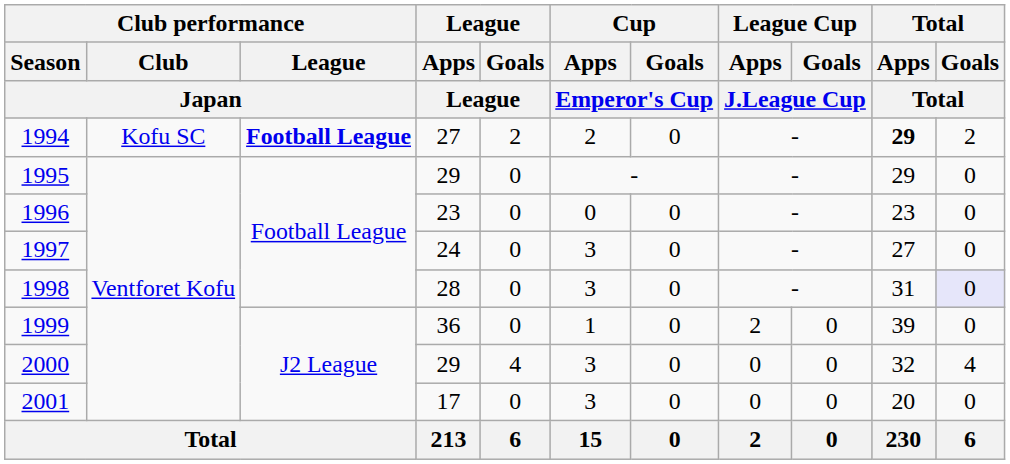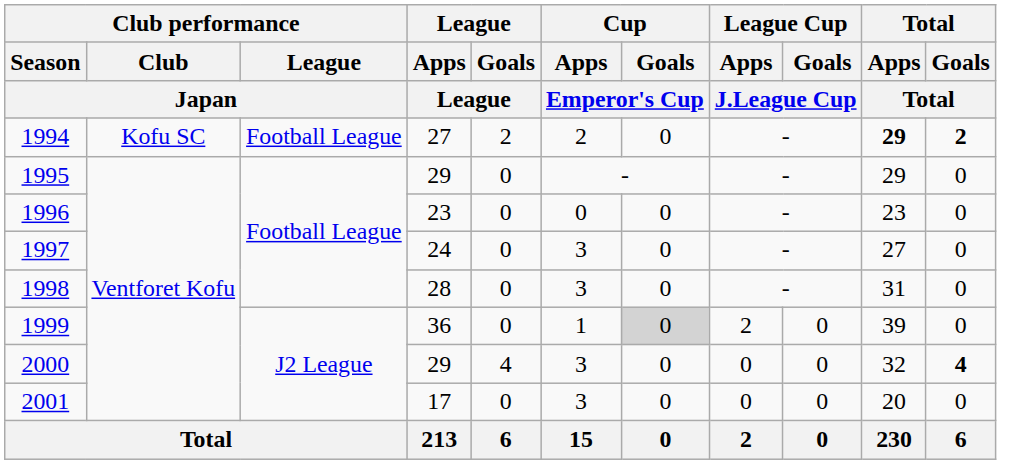(329, 136) bold -> (324, 136) normal
(970, 136) normal -> (961, 136) bold
(970, 288) lavender background -> (961, 288) no background
(675, 325) no background -> (665, 325) lightgrey background
(970, 363) normal -> (961, 363) bold
